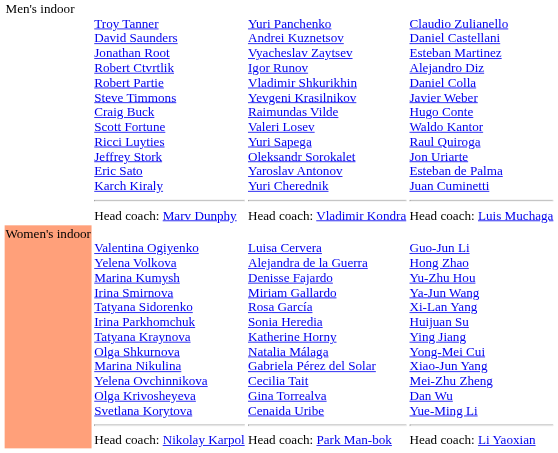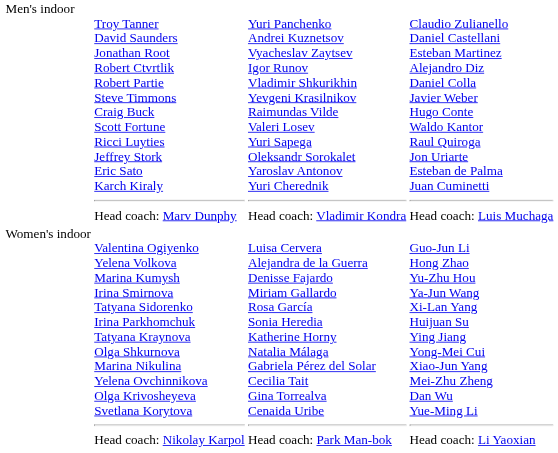(48, 233) lightsalmon background -> (48, 233) no background
